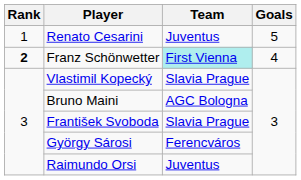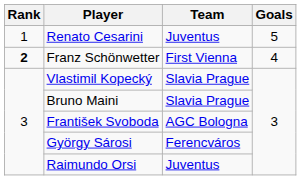(201, 57) paleturquoise background -> (201, 57) no background
(207, 100) AGC Bologna -> (207, 100) Slavia Prague
(207, 121) Slavia Prague -> (207, 121) AGC Bologna
